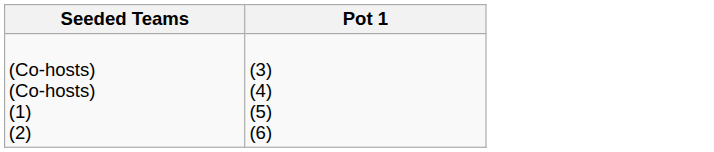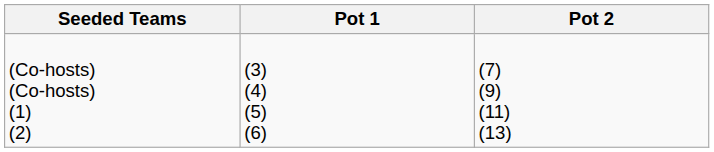+ column: (591, 19)
